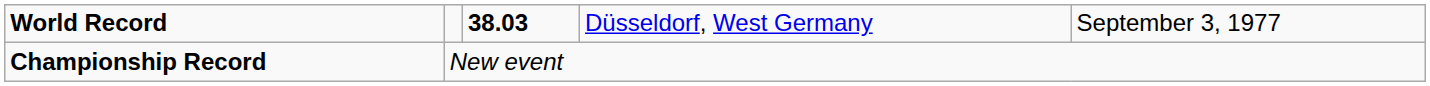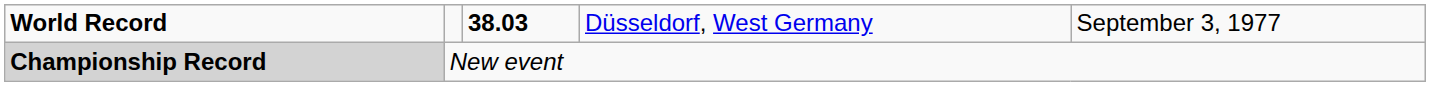(138, 61) no background -> (138, 61) lightgrey background
